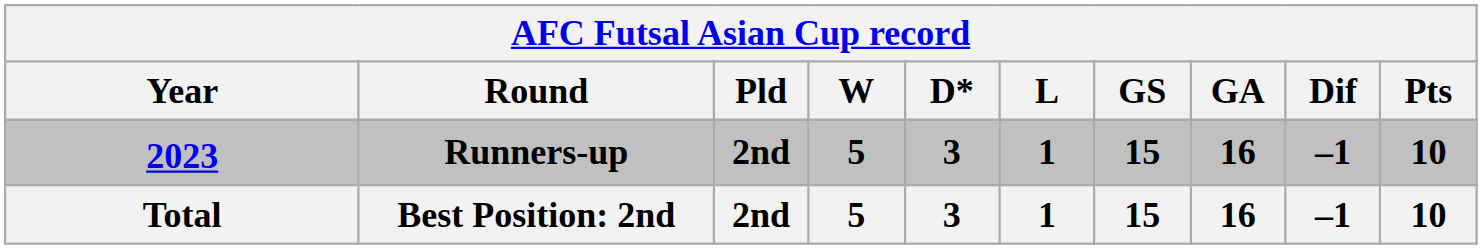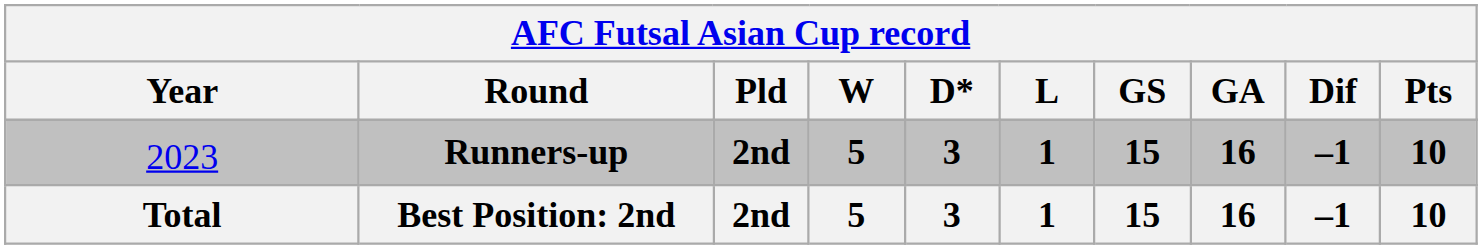(182, 156) bold -> (182, 156) normal
